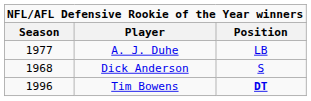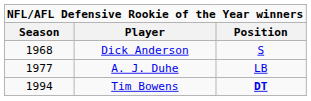rows swapped: (145, 68) <-> (145, 50)
(39, 86) 1996 -> (39, 86) 1994
